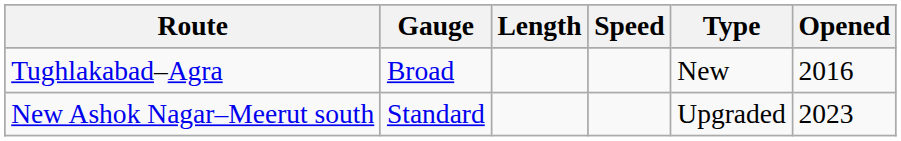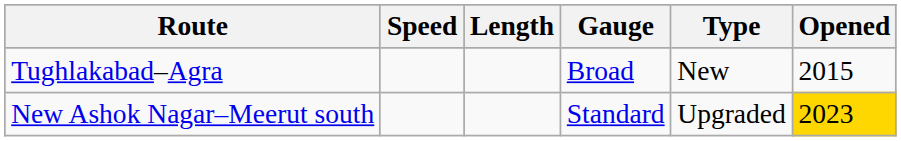columns swapped: (629, 26) <-> (436, 26)
(826, 69) 2016 -> (826, 69) 2015
(826, 113) no background -> (826, 113) gold background
